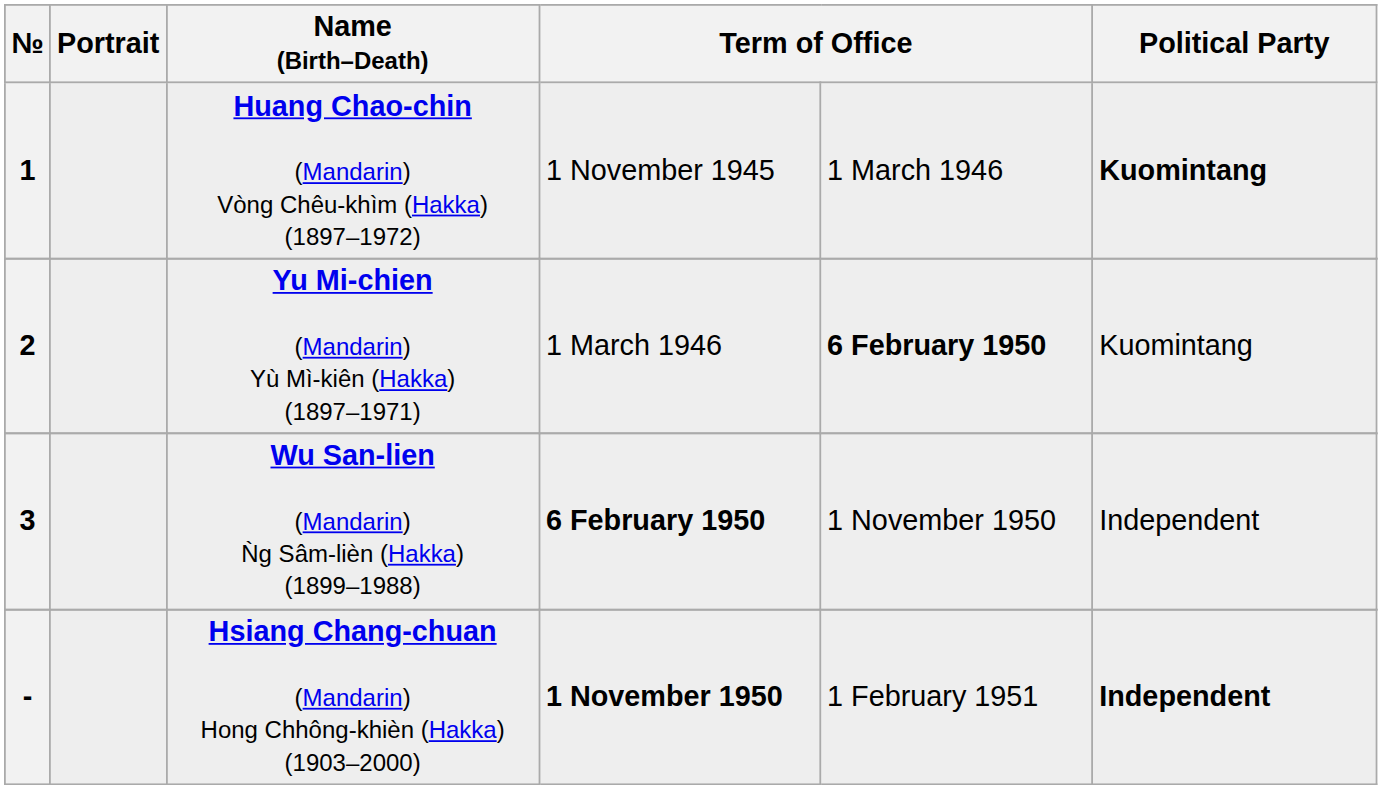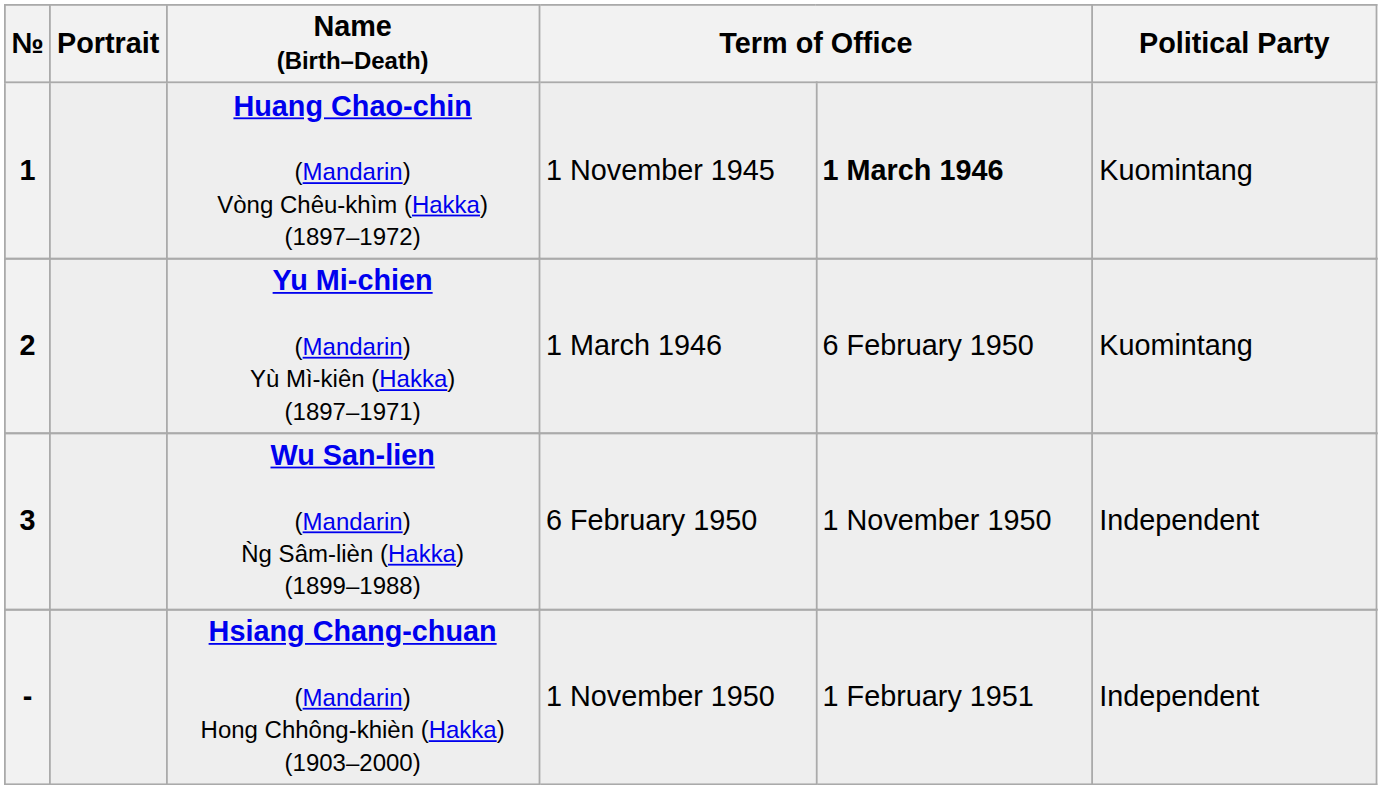(915, 170) normal -> (913, 170) bold
(1183, 170) bold -> (1176, 170) normal
(937, 345) bold -> (928, 345) normal
(656, 520) bold -> (652, 520) normal
(664, 696) bold -> (660, 696) normal
(1185, 696) bold -> (1179, 696) normal
